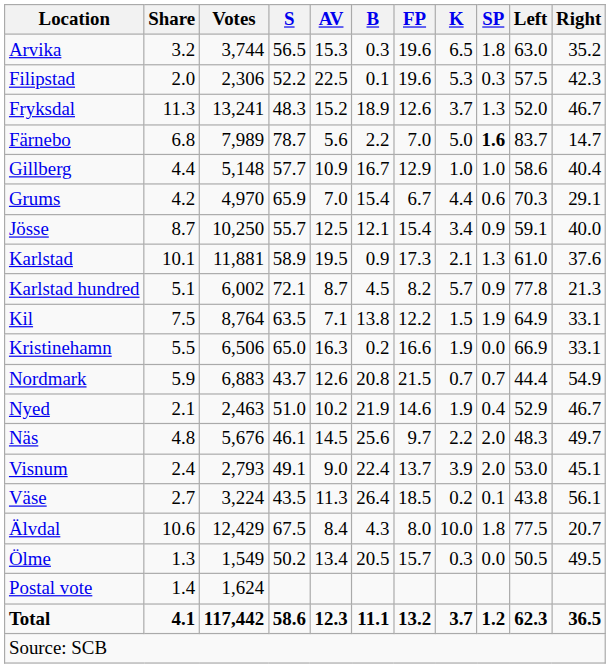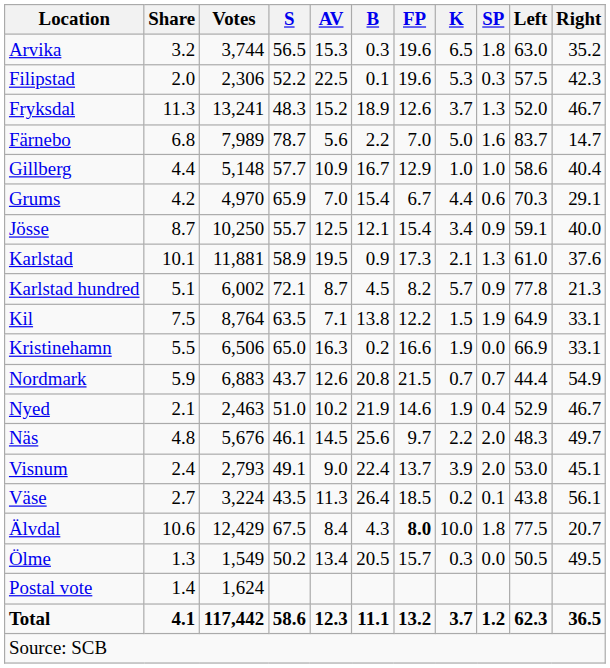(493, 139) bold -> (493, 139) normal
(419, 528) normal -> (419, 528) bold
